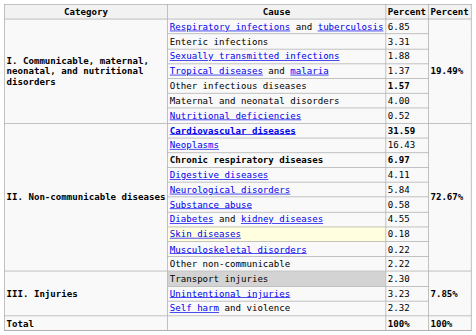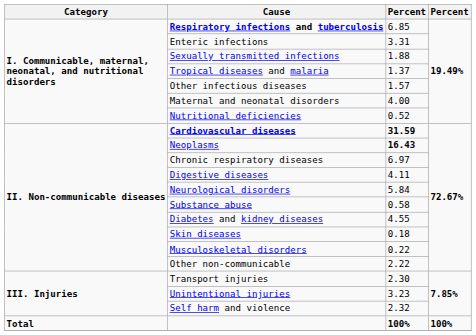(277, 27) normal -> (277, 27) bold
(399, 86) bold -> (399, 86) normal
(401, 145) normal -> (401, 145) bold
(246, 160) bold -> (246, 160) normal
(399, 160) bold -> (399, 160) normal
(205, 234) lightyellow background -> (205, 234) no background
(219, 279) lightgrey background -> (219, 279) no background
